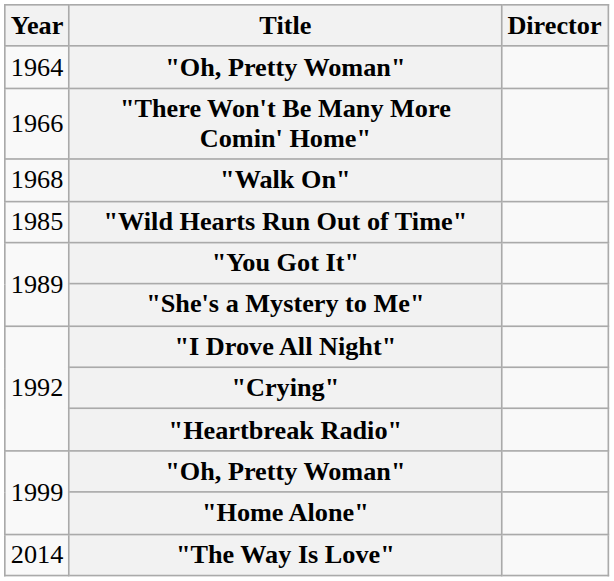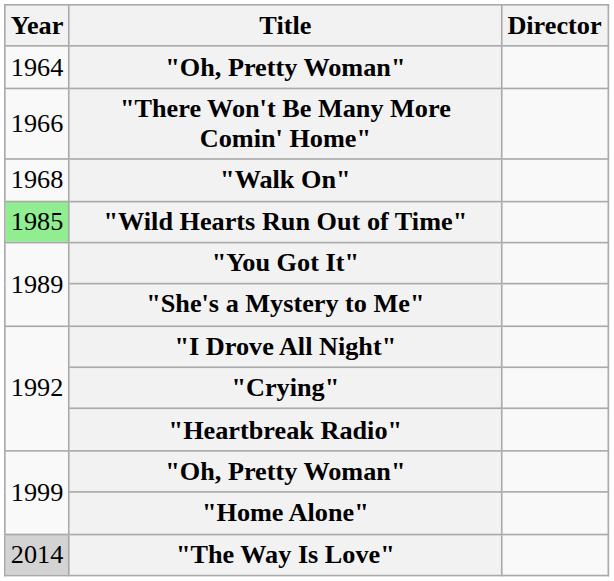(37, 221) no background -> (37, 221) lightgreen background
(37, 554) no background -> (37, 554) lightgrey background
